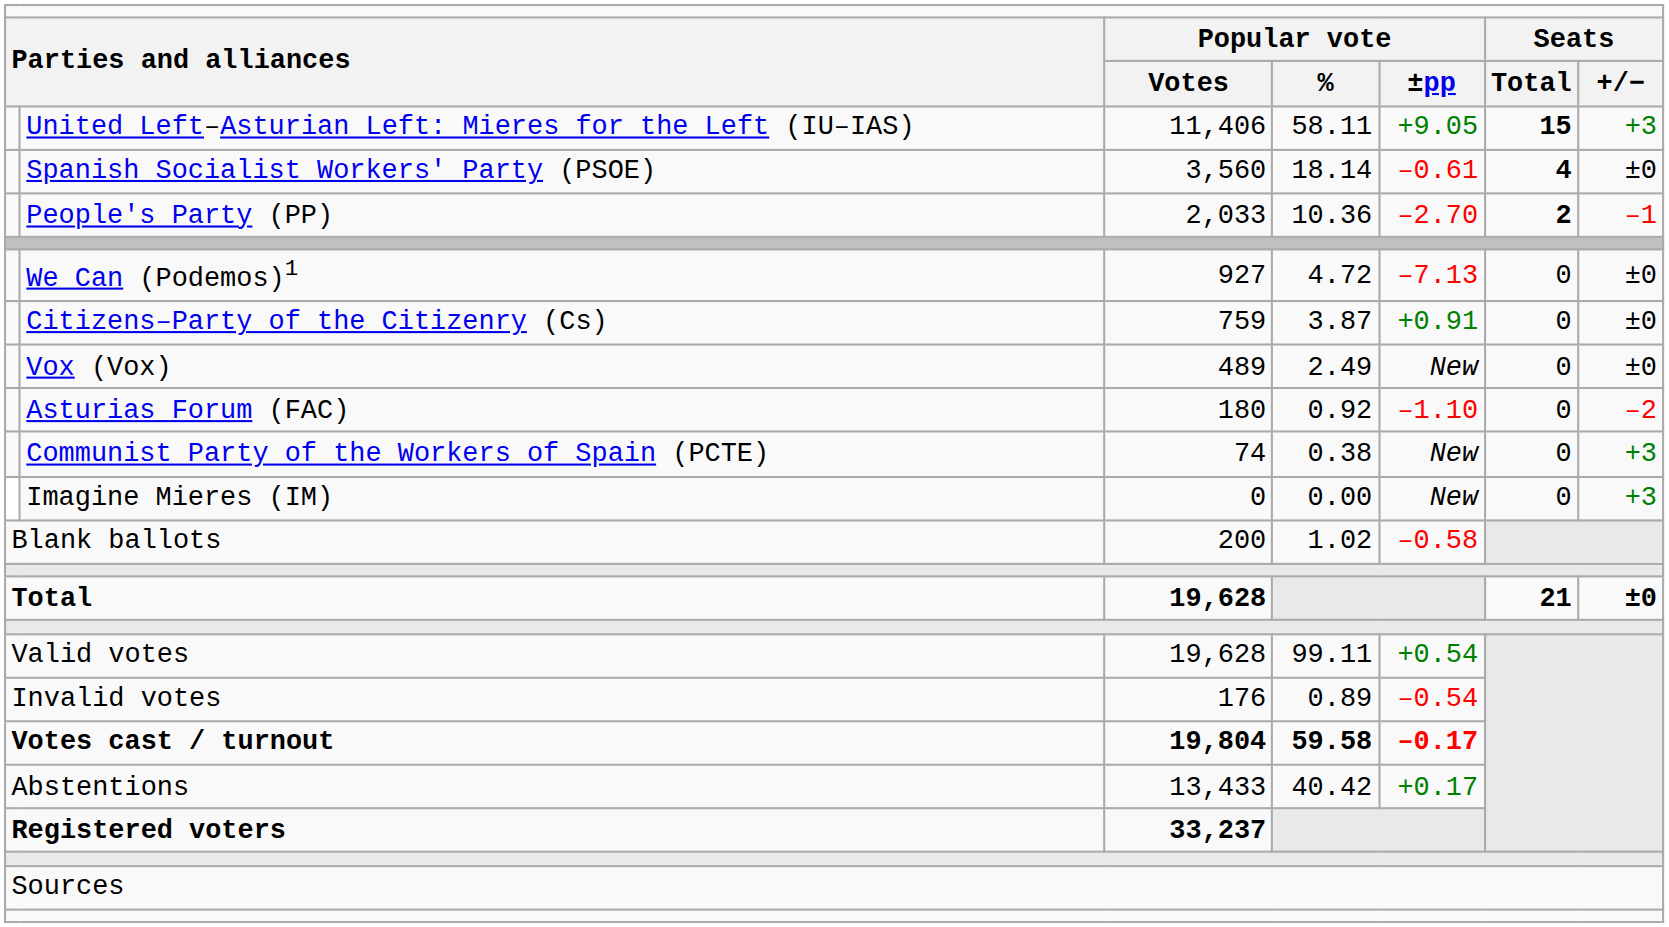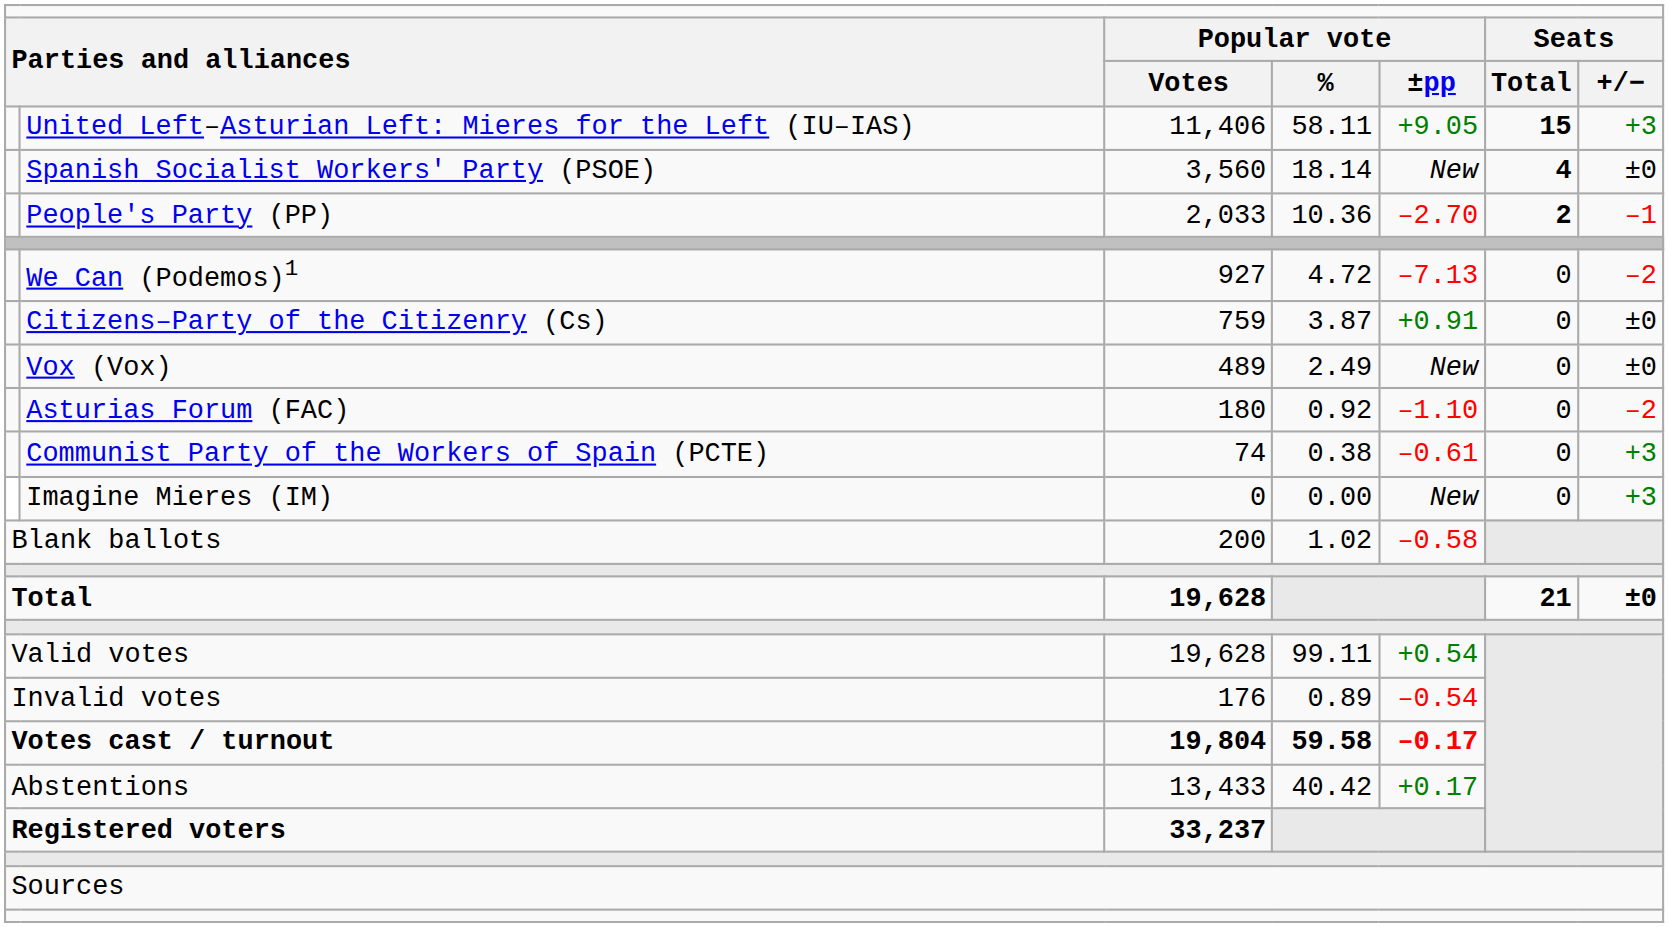(1438, 171) –0.61 -> (1454, 171) New
(1641, 275) ±0 -> (1641, 275) –2
(1454, 454) New -> (1438, 454) –0.61
